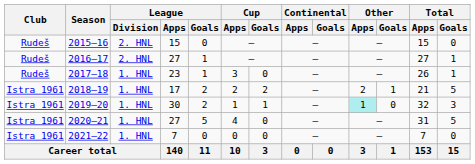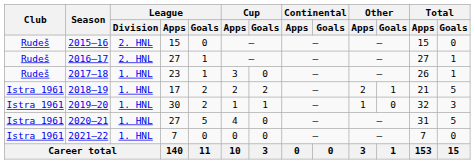(363, 105) paleturquoise background -> (363, 105) no background
